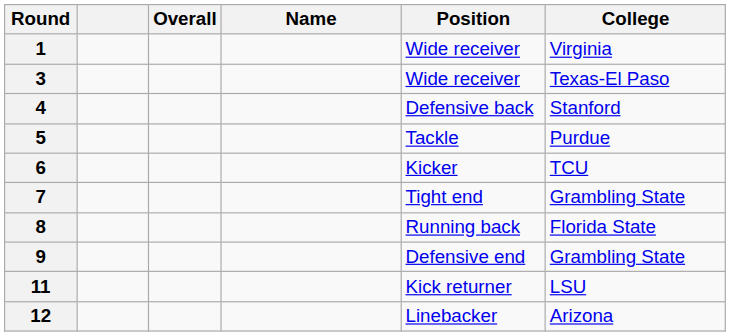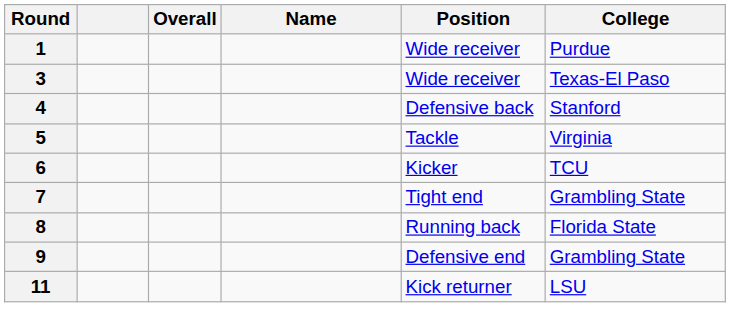(581, 49) Virginia -> (580, 49) Purdue
(580, 138) Purdue -> (581, 138) Virginia
- row: (41, 316)
